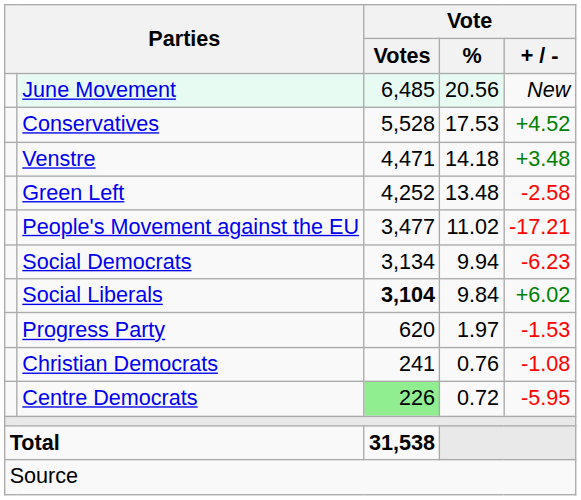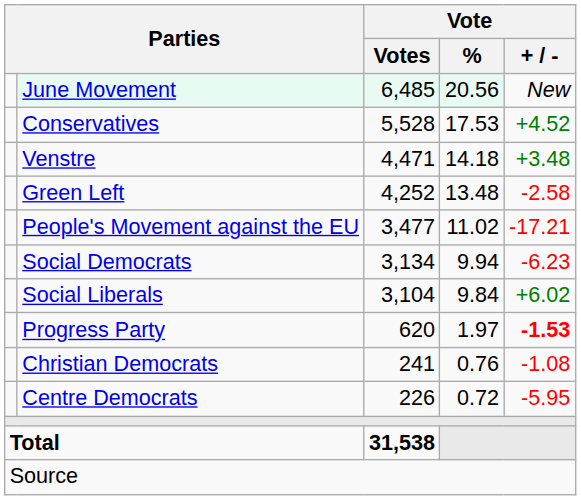(408, 295) bold -> (408, 295) normal
(546, 329) normal -> (546, 329) bold
(417, 398) lightgreen background -> (417, 398) no background
